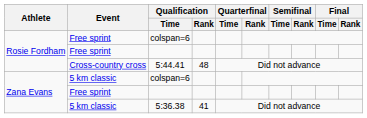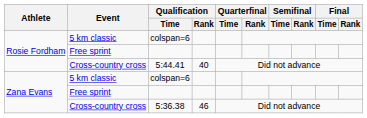(90, 38) Free sprint -> (93, 38) 5 km classic
(204, 65) 48 -> (204, 65) 40
(93, 106) 5 km classic -> (108, 106) Cross-country cross
(204, 106) 41 -> (204, 106) 46
